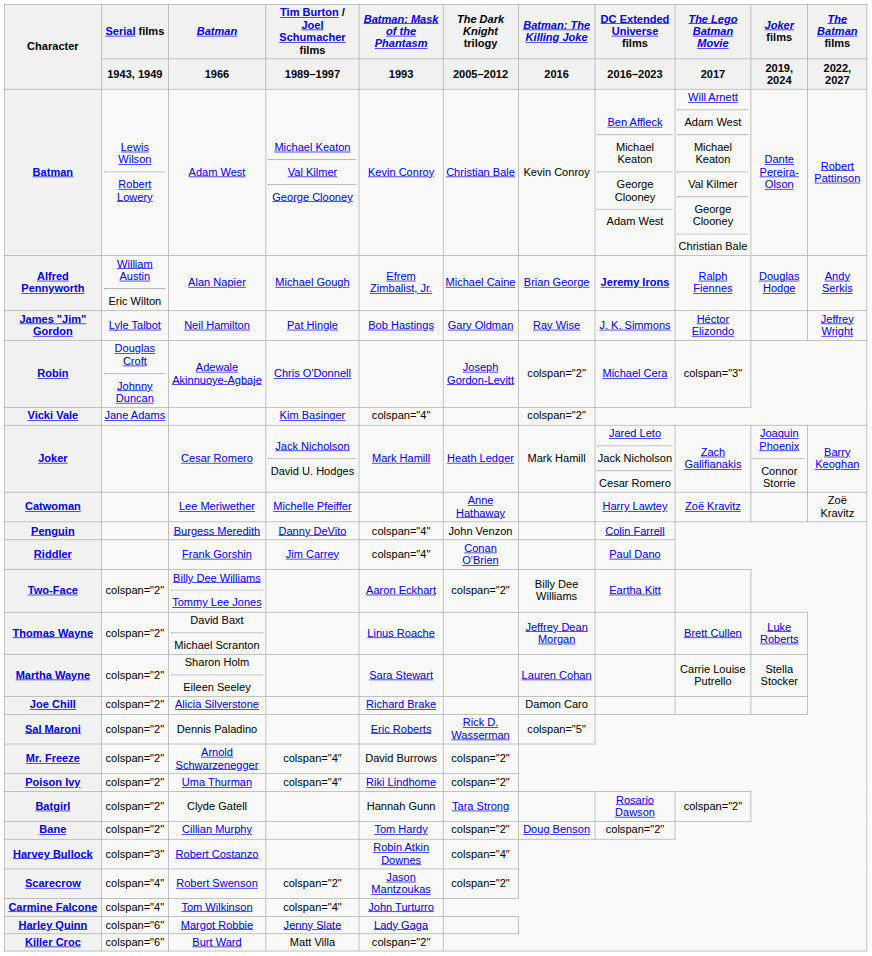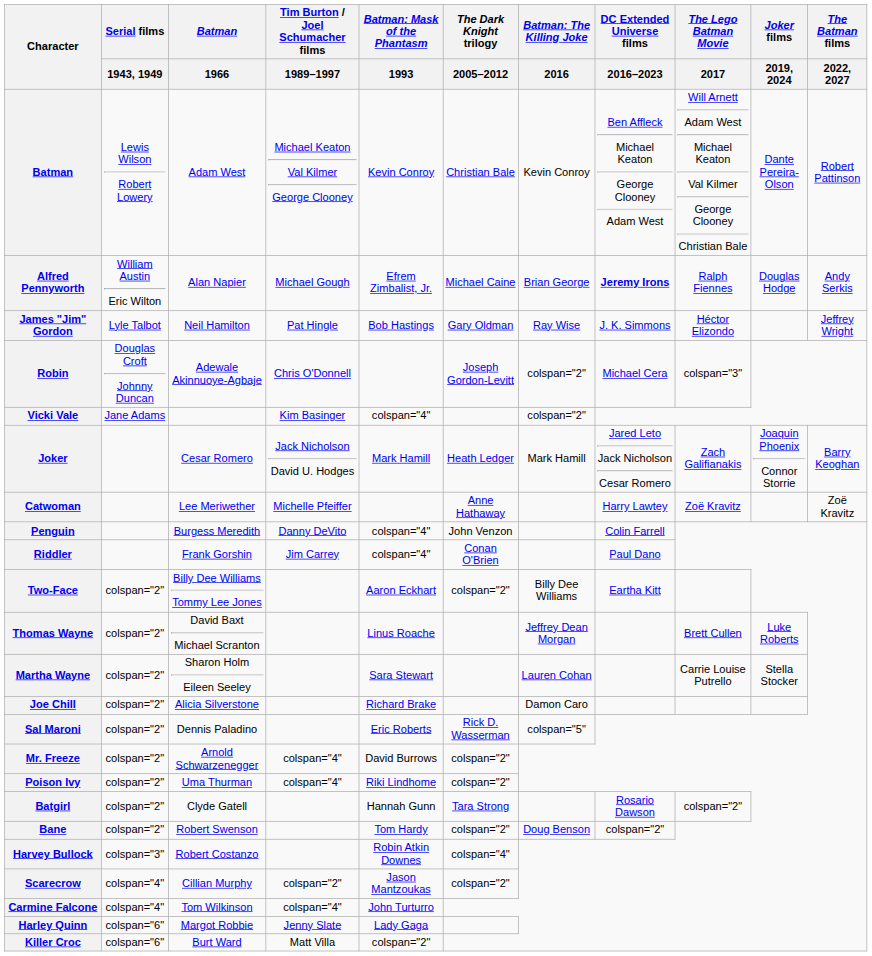(217, 830) Cillian Murphy -> (217, 830) Robert Swenson
(217, 883) Robert Swenson -> (217, 883) Cillian Murphy
